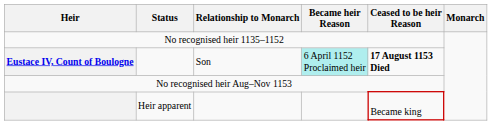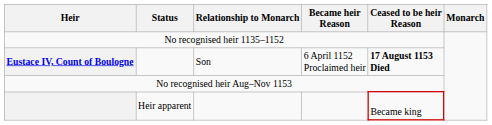(335, 62) paleturquoise background -> (335, 62) no background
